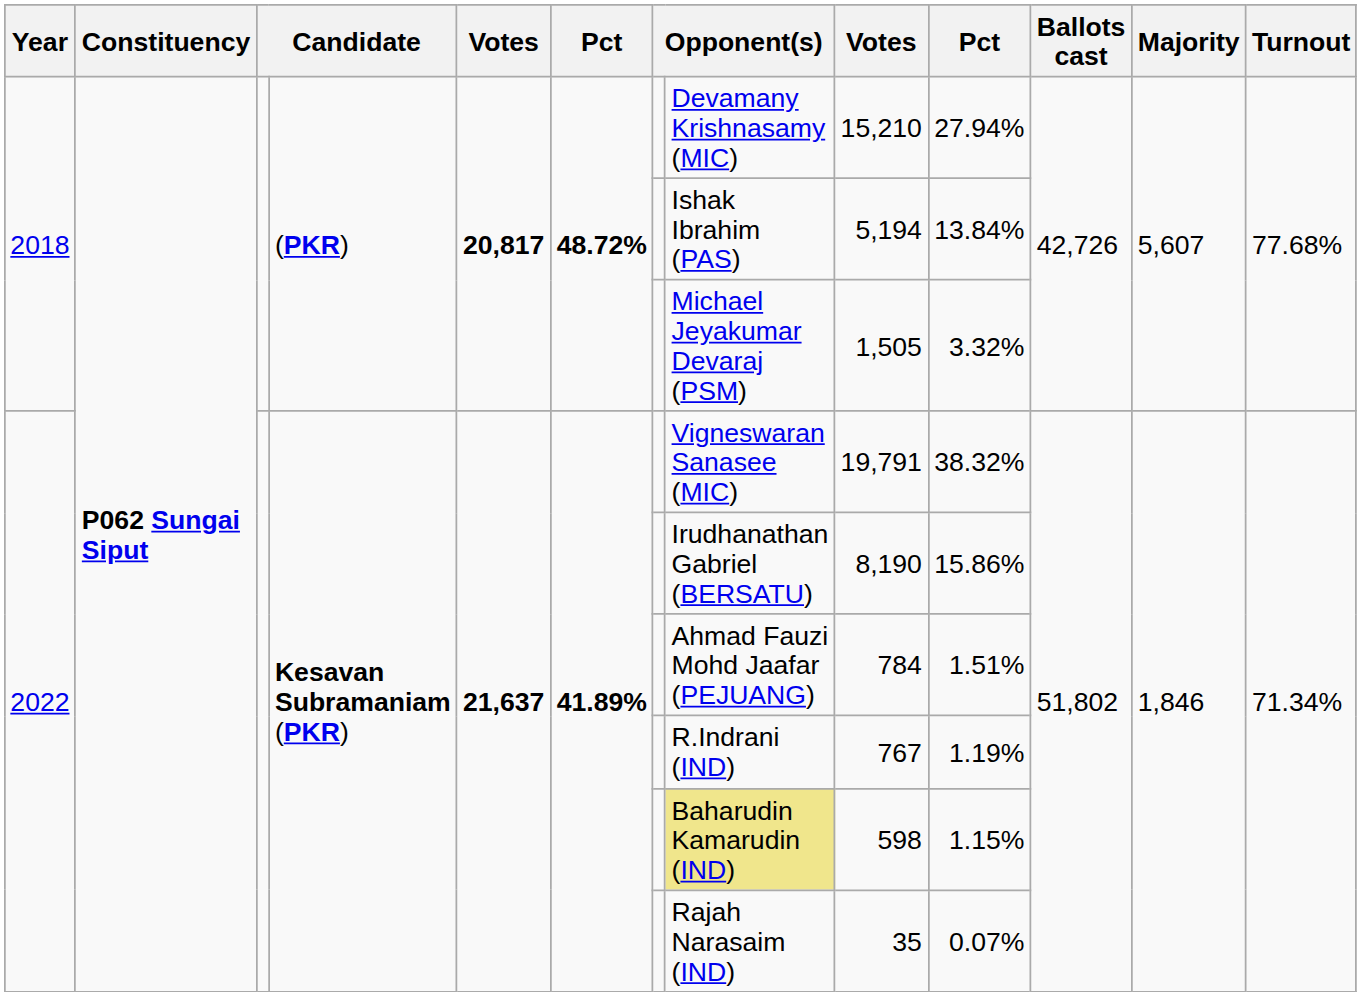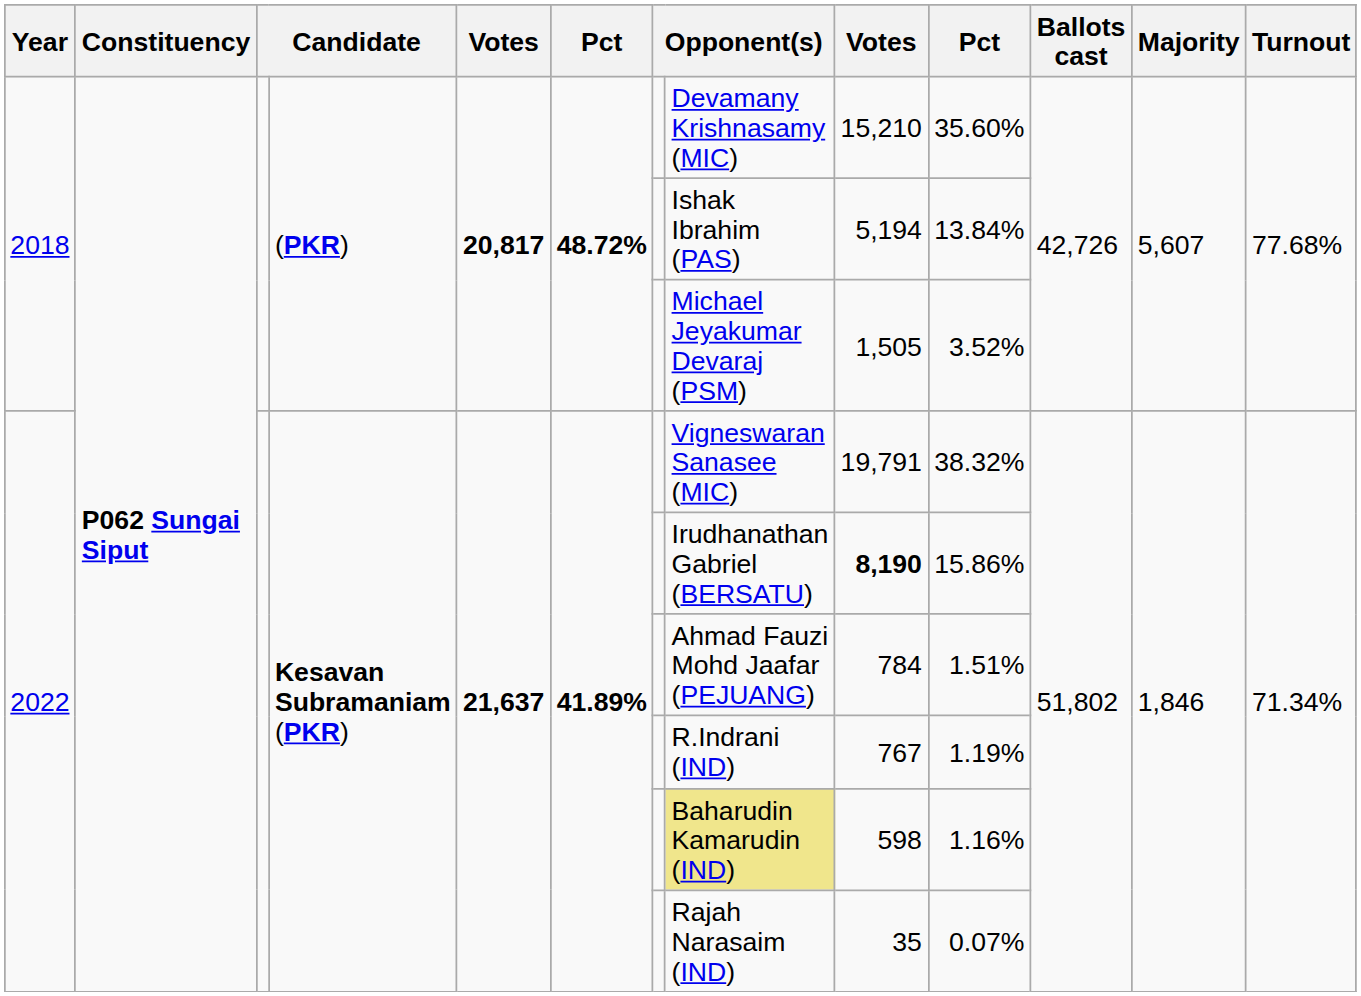(979, 128) 27.94% -> (979, 128) 35.60%
(987, 346) 3.32% -> (987, 346) 3.52%
(889, 564) normal -> (889, 564) bold
(987, 839) 1.15% -> (987, 839) 1.16%
